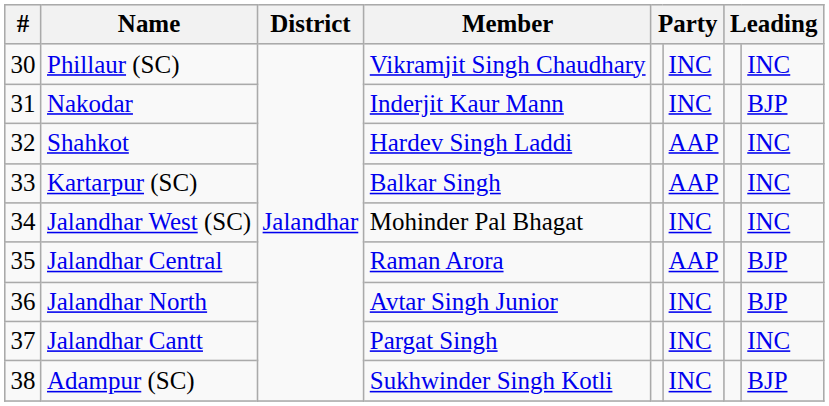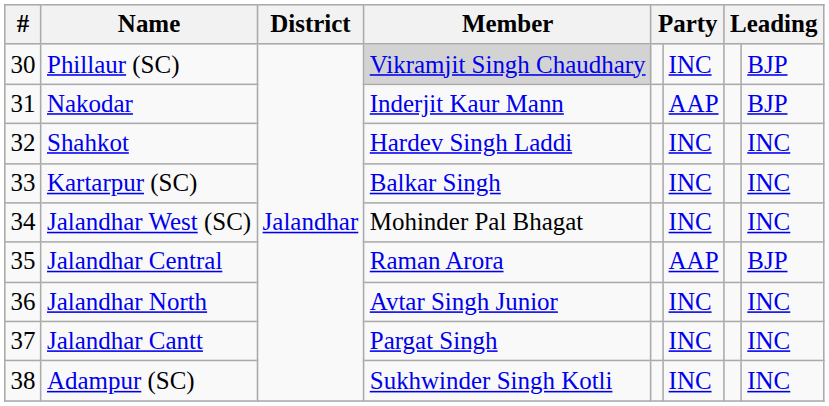(508, 63) no background -> (508, 63) lightgrey background
(769, 63) INC -> (767, 63) BJP
(690, 103) INC -> (694, 103) AAP
(694, 143) AAP -> (690, 143) INC
(694, 182) AAP -> (690, 182) INC
(767, 301) BJP -> (769, 301) INC
(767, 380) BJP -> (769, 380) INC
